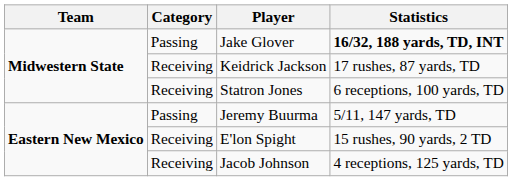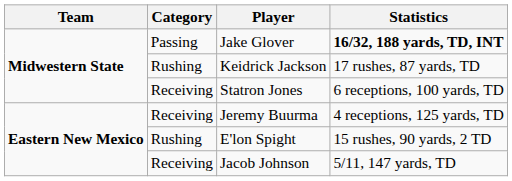(182, 65) Receiving -> (176, 65) Rushing
(174, 114) Passing -> (182, 114) Receiving
(395, 114) 5/11, 147 yards, TD -> (419, 114) 4 receptions, 125 yards, TD
(182, 138) Receiving -> (176, 138) Rushing
(419, 163) 4 receptions, 125 yards, TD -> (395, 163) 5/11, 147 yards, TD
